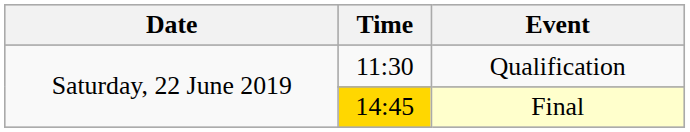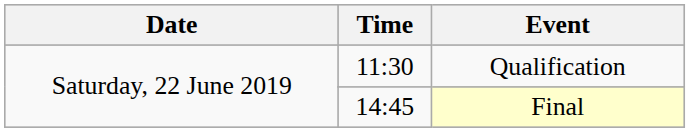(385, 106) gold background -> (385, 106) no background
